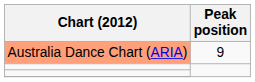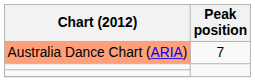(220, 52) 9 -> (220, 52) 7
